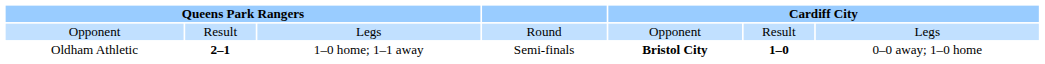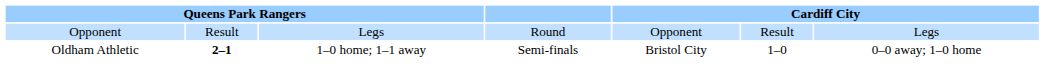(675, 50) bold -> (676, 50) normal
(779, 50) bold -> (777, 50) normal
